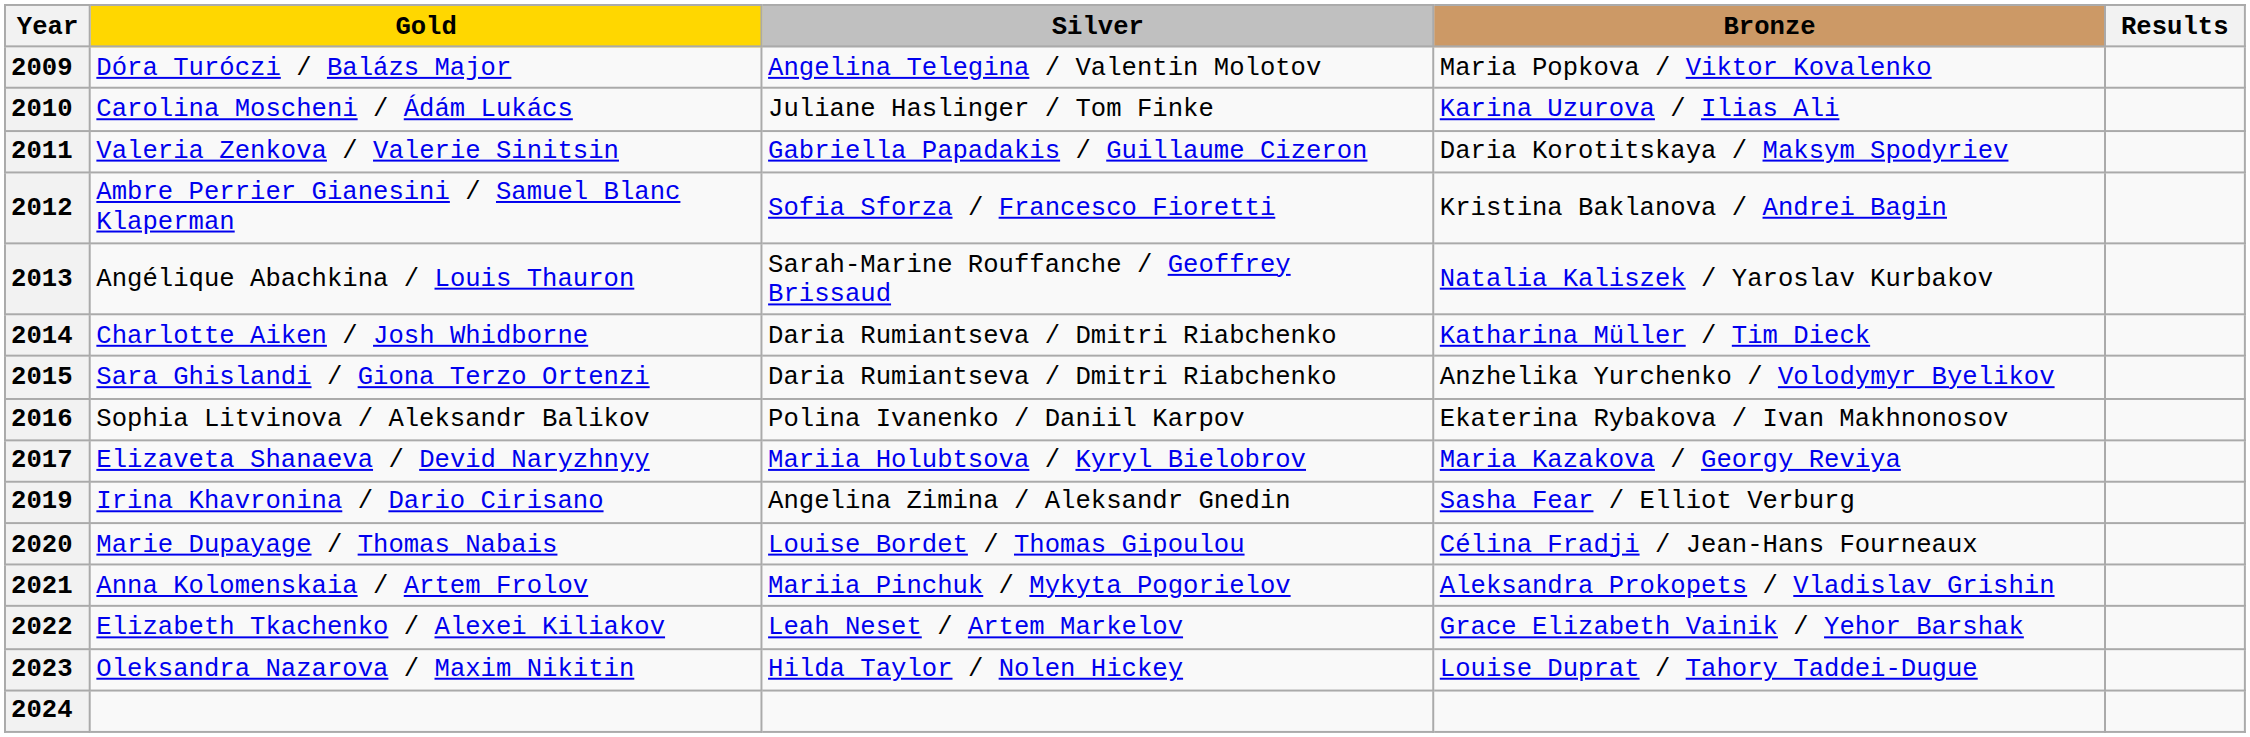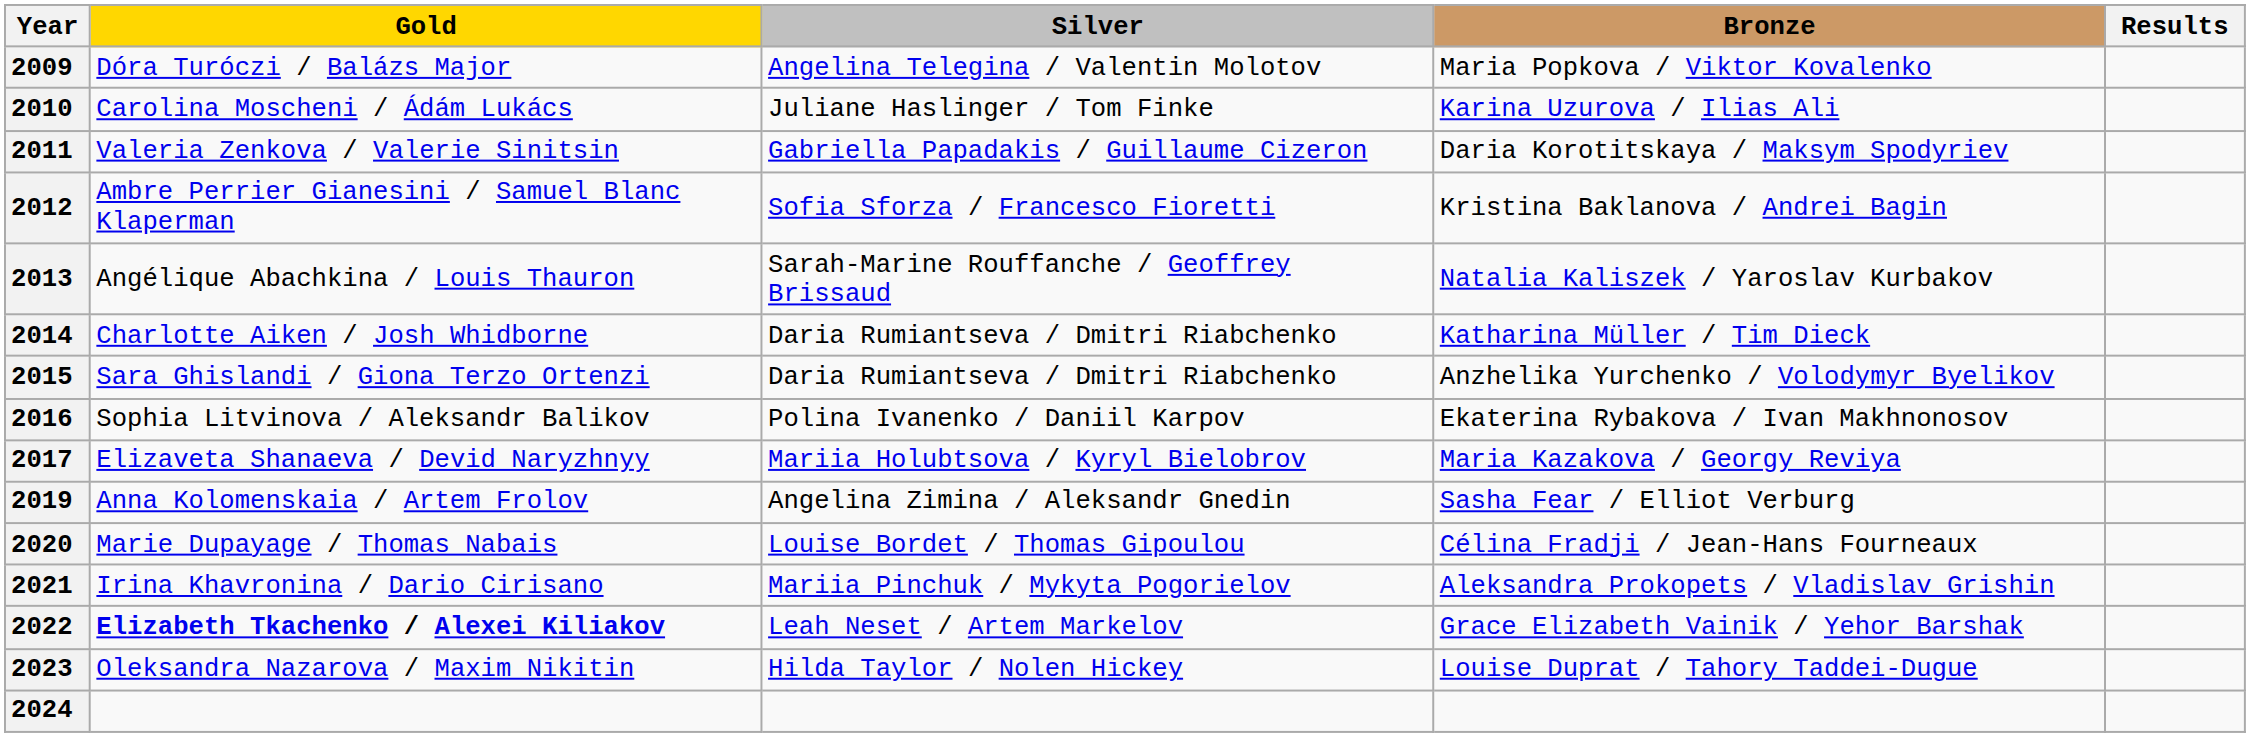(350, 502) Irina Khavronina / Dario Cirisano -> (342, 502) Anna Kolomenskaia / Artem Frolov
(342, 586) Anna Kolomenskaia / Artem Frolov -> (350, 586) Irina Khavronina / Dario Cirisano
(381, 628) normal -> (381, 628) bold
